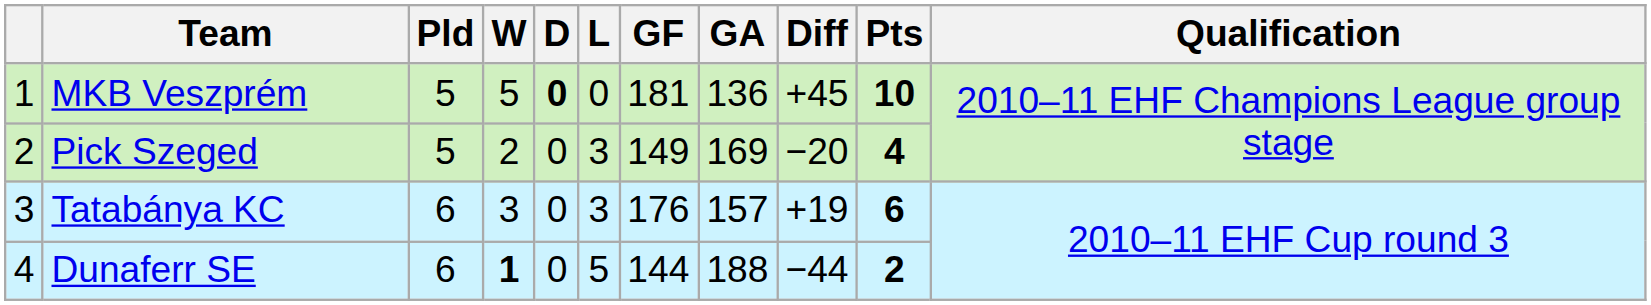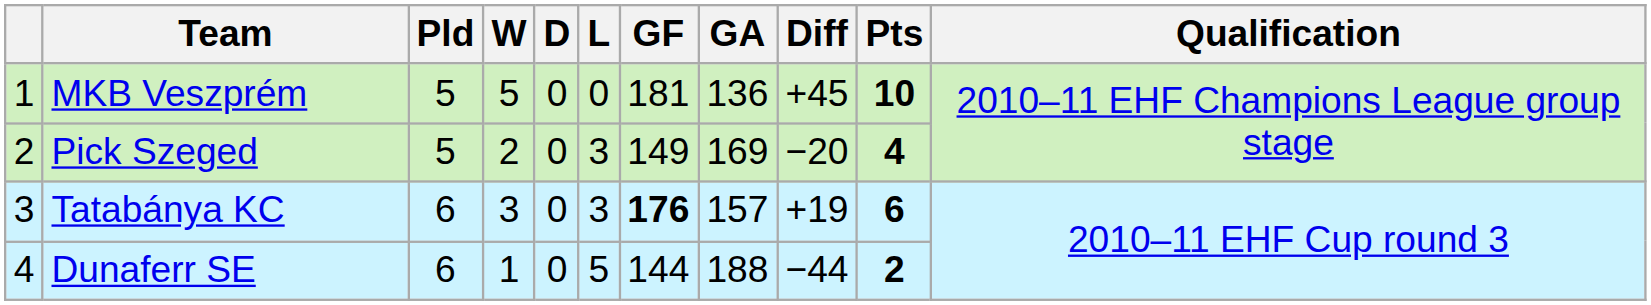(557, 92) bold -> (557, 92) normal
(658, 210) normal -> (658, 210) bold
(509, 269) bold -> (509, 269) normal
